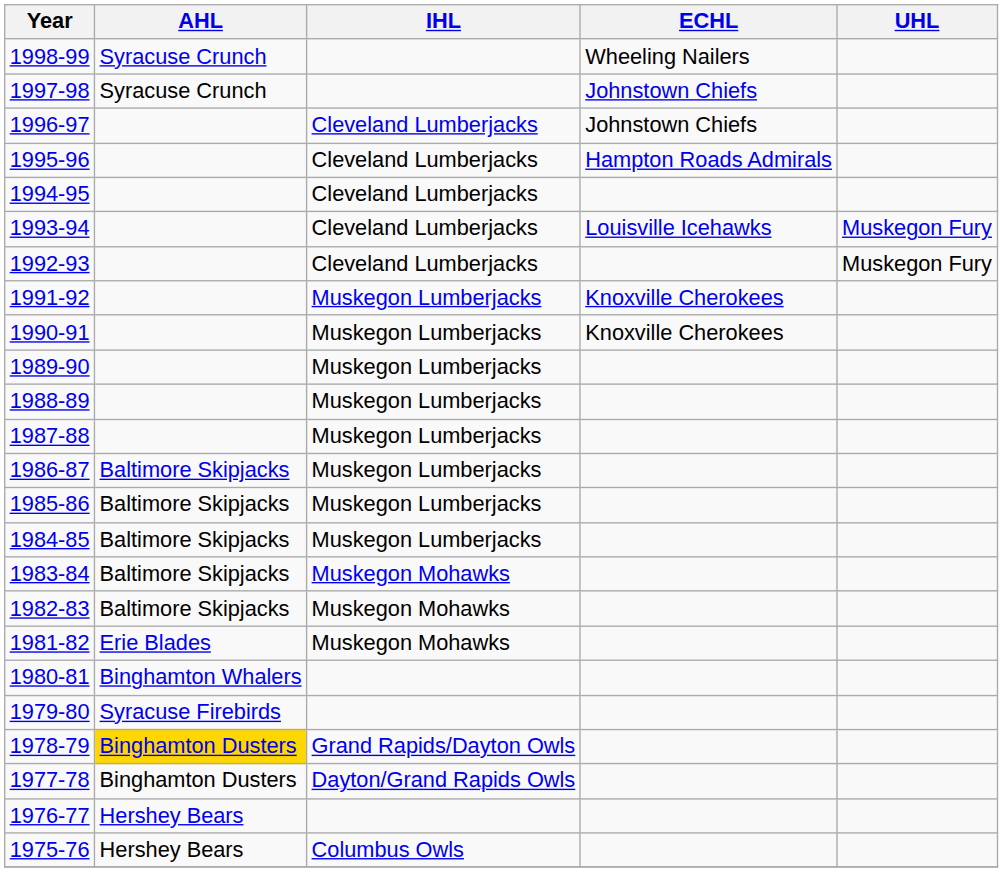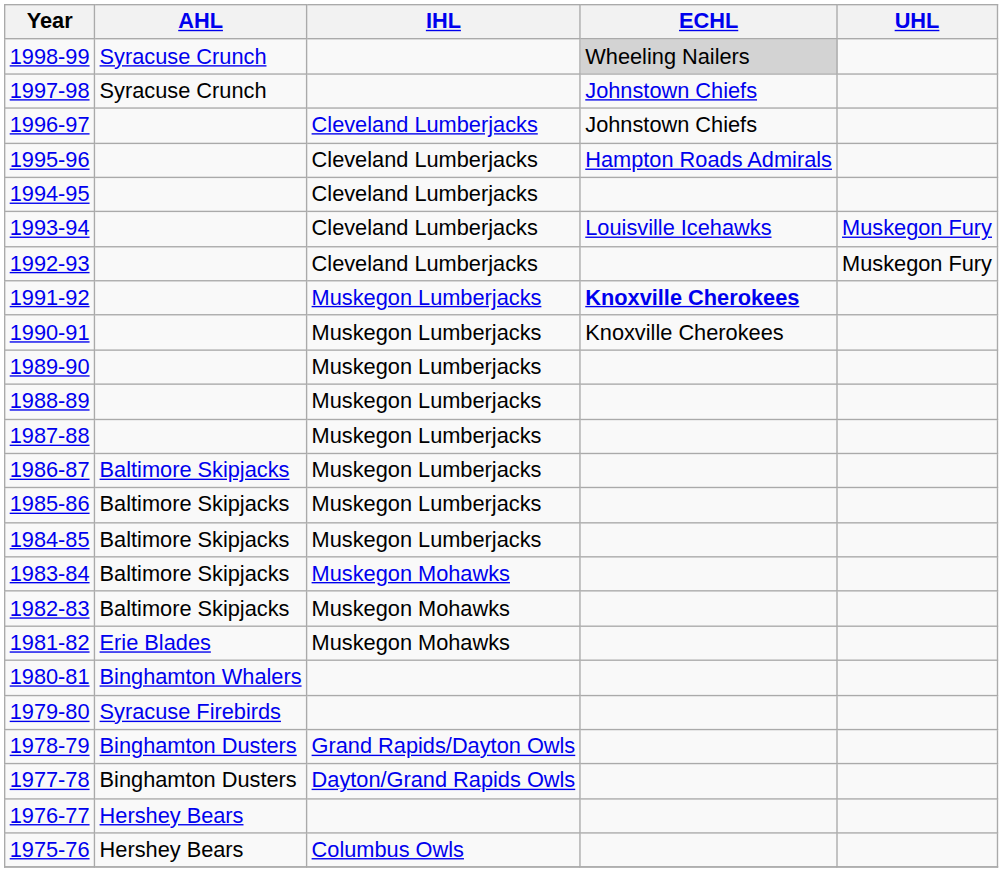(668, 56) no background -> (668, 56) lightgrey background
(684, 297) normal -> (692, 297) bold
(198, 746) gold background -> (198, 746) no background
